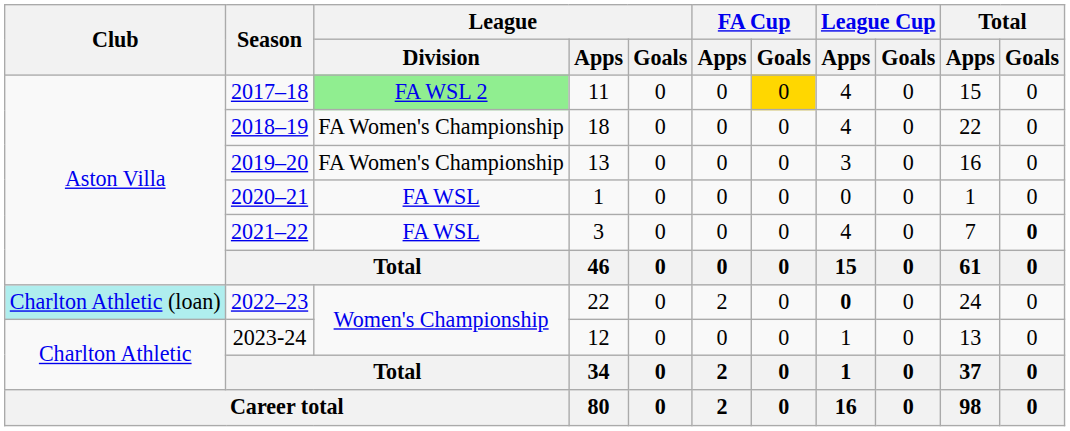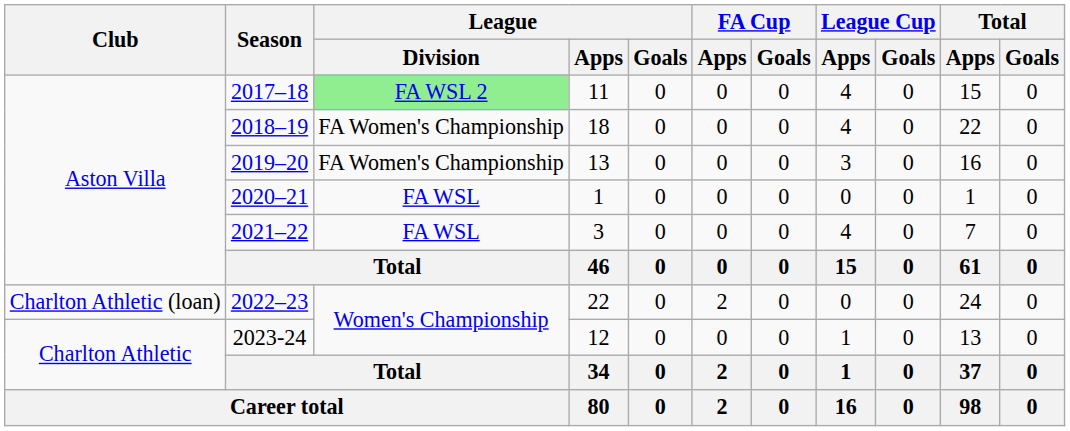(784, 92) gold background -> (784, 92) no background
(1032, 232) bold -> (1032, 232) normal
(115, 302) paleturquoise background -> (115, 302) no background
(846, 302) bold -> (846, 302) normal
